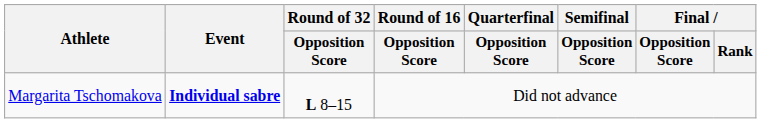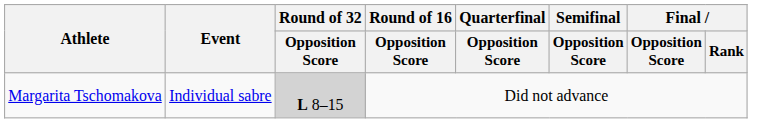(225, 95) bold -> (220, 95) normal
(329, 105) no background -> (320, 105) lightgrey background
